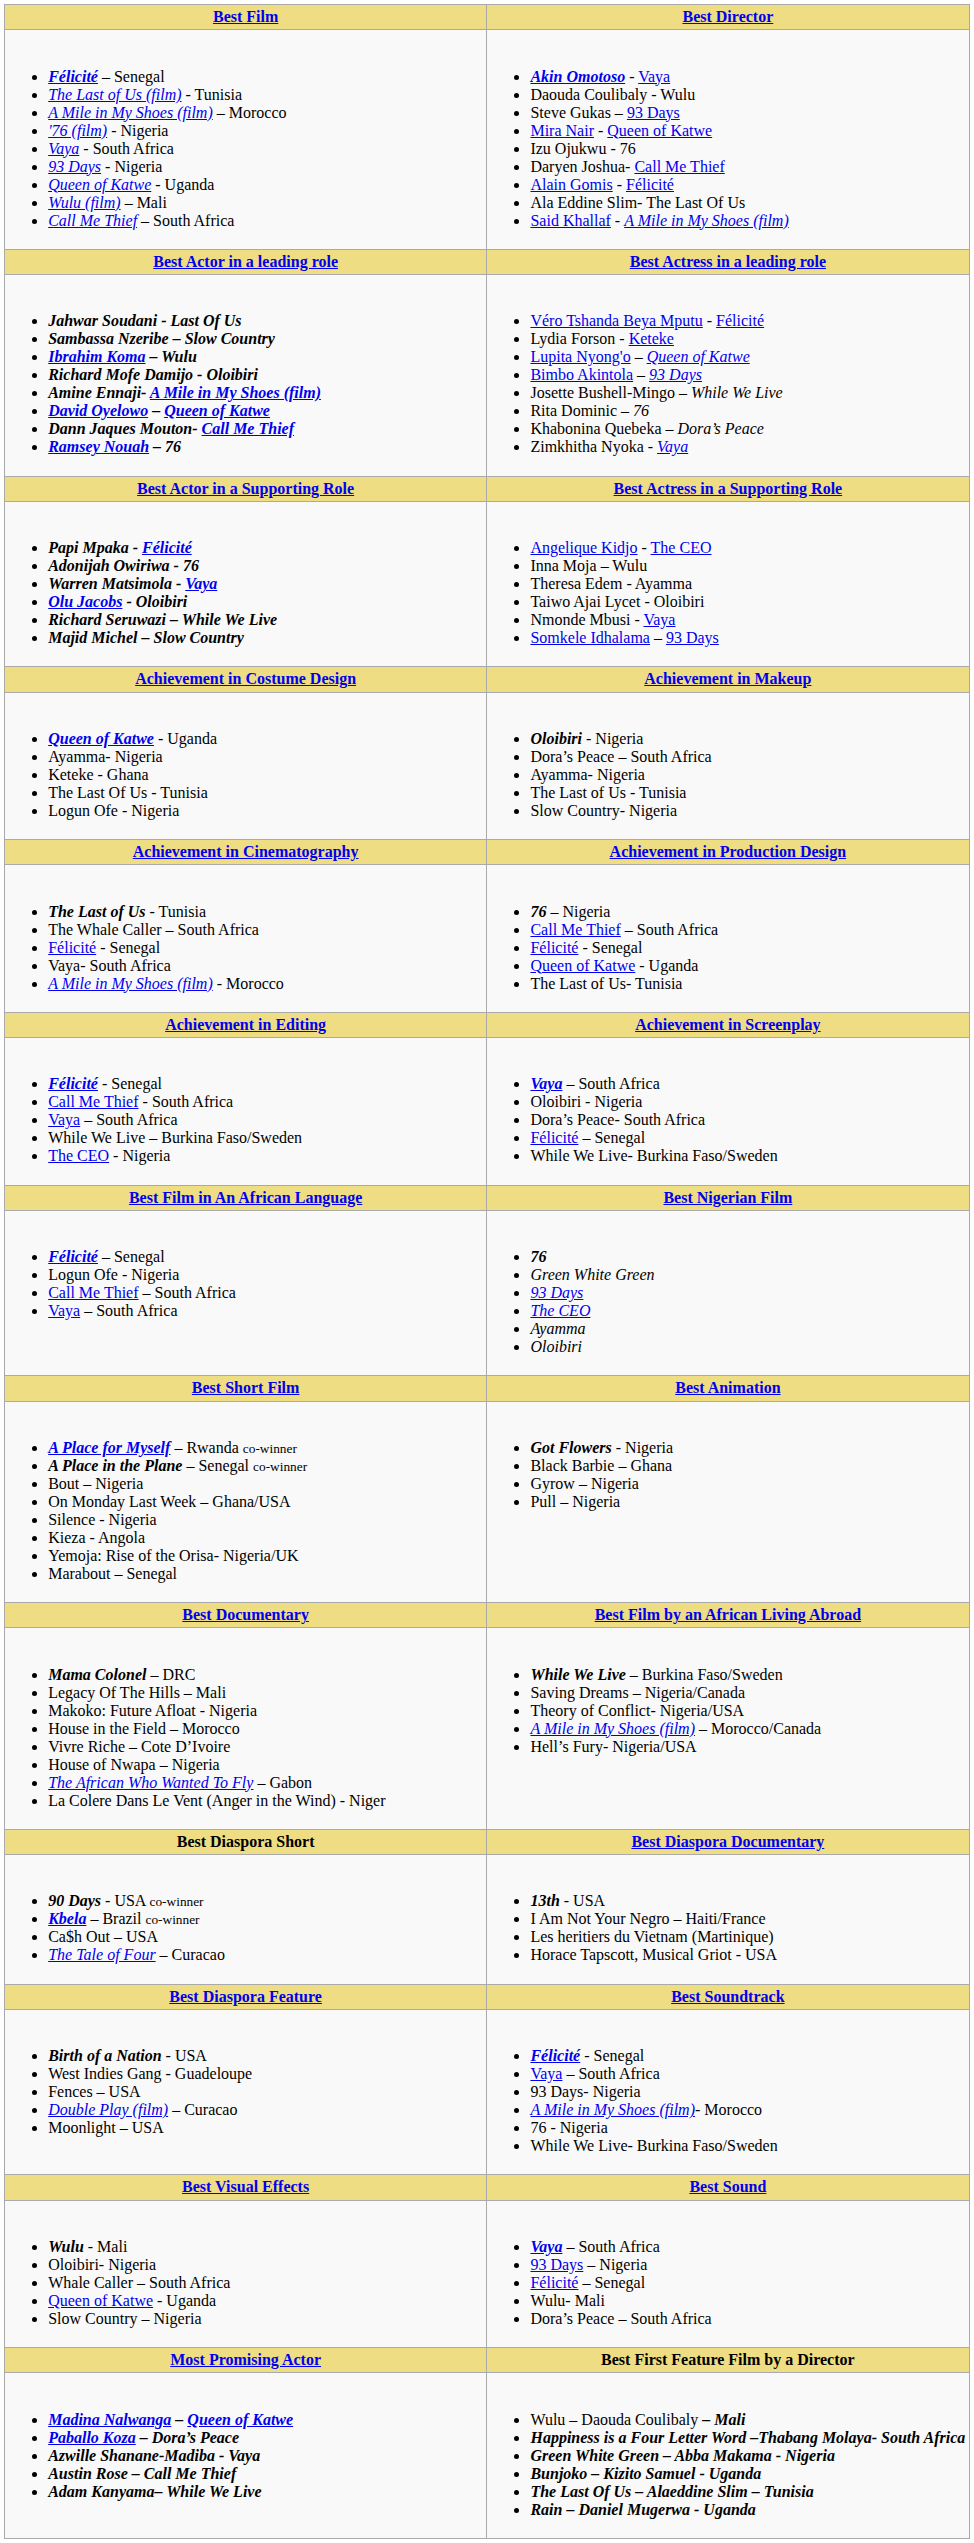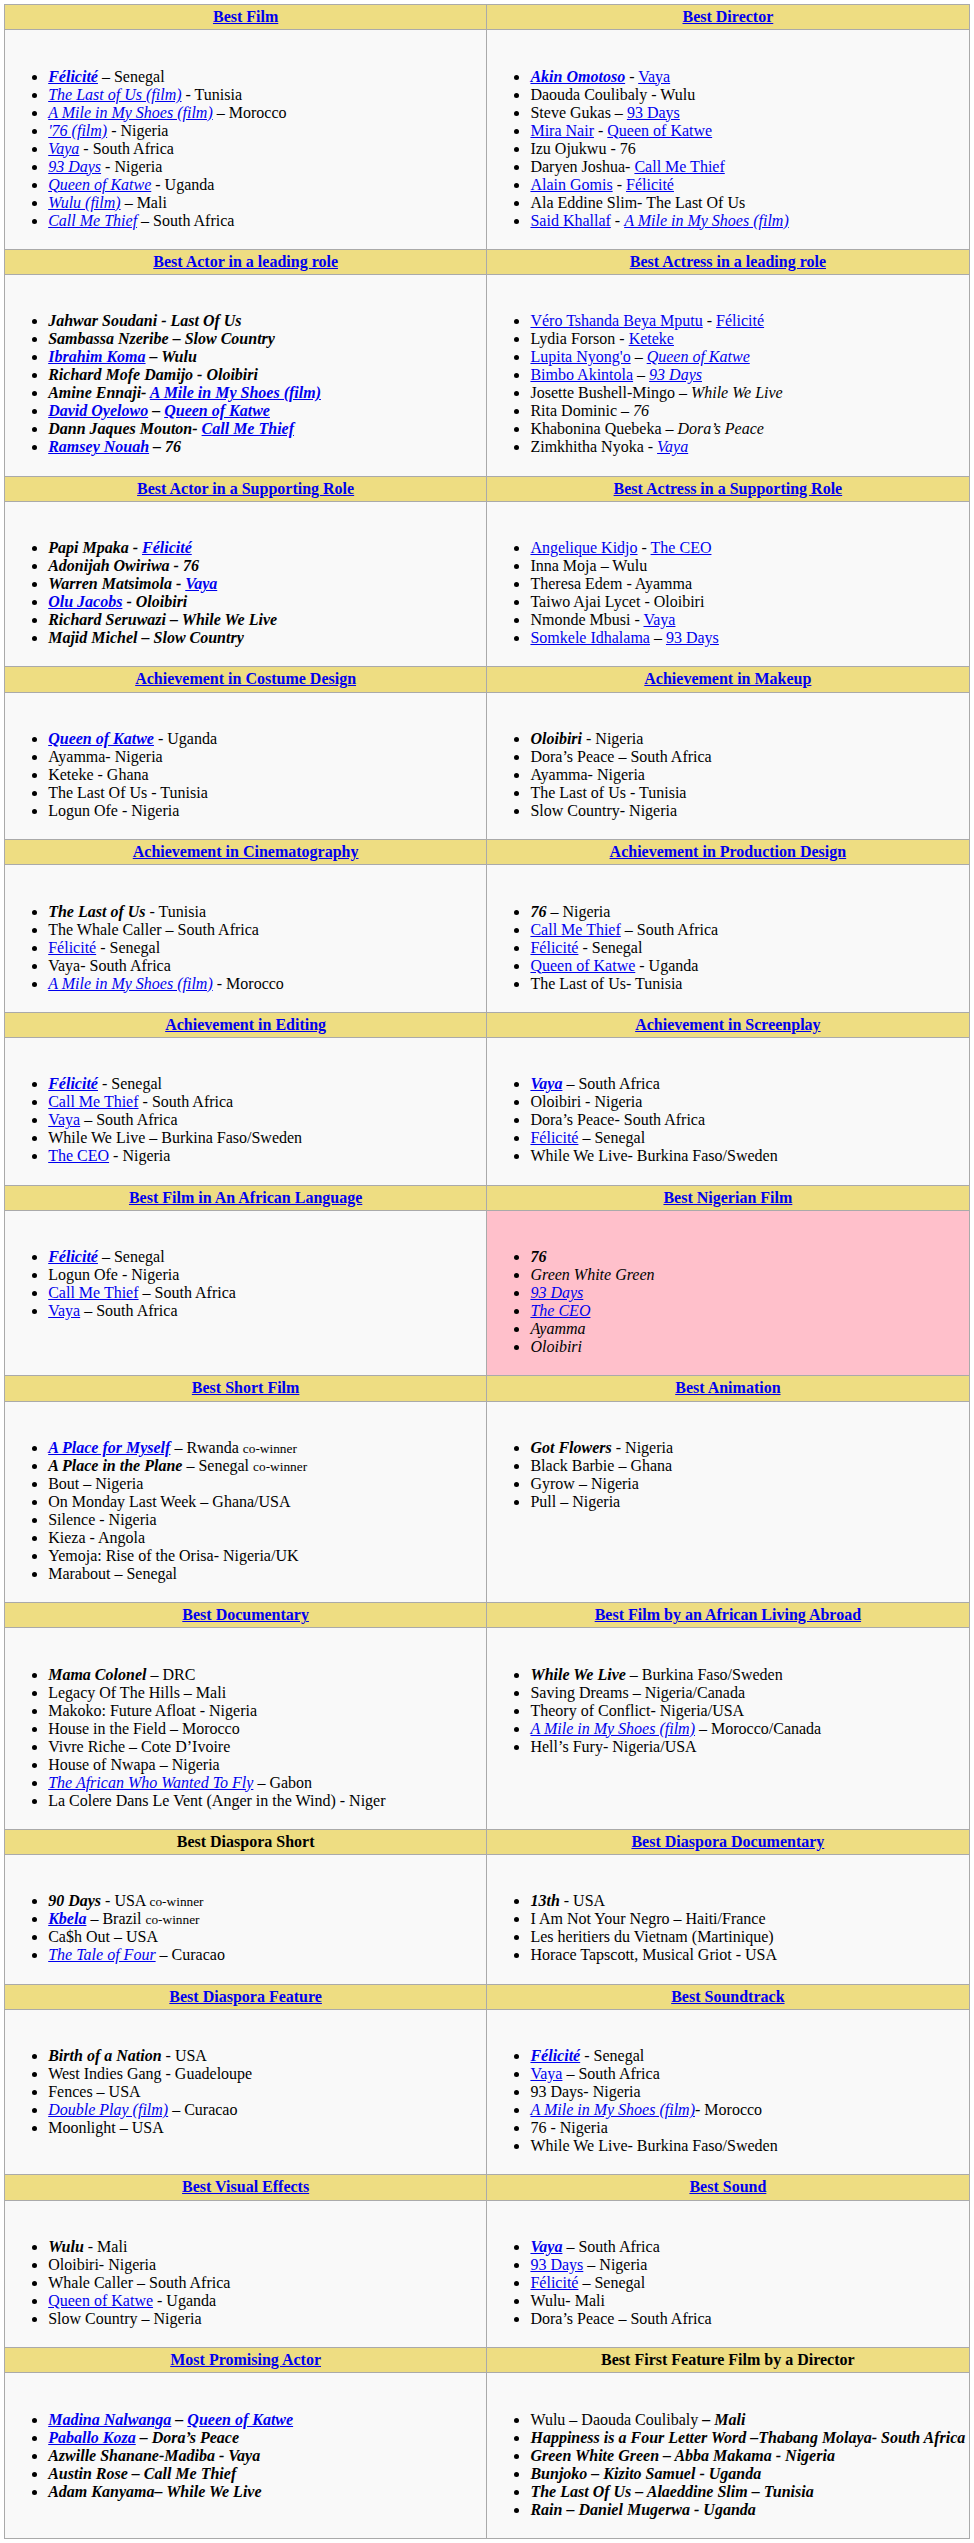(728, 1302) no background -> (728, 1302) pink background
